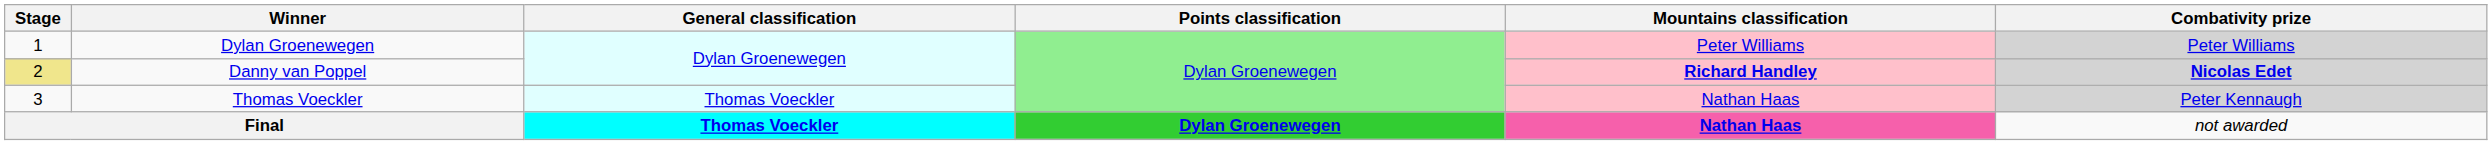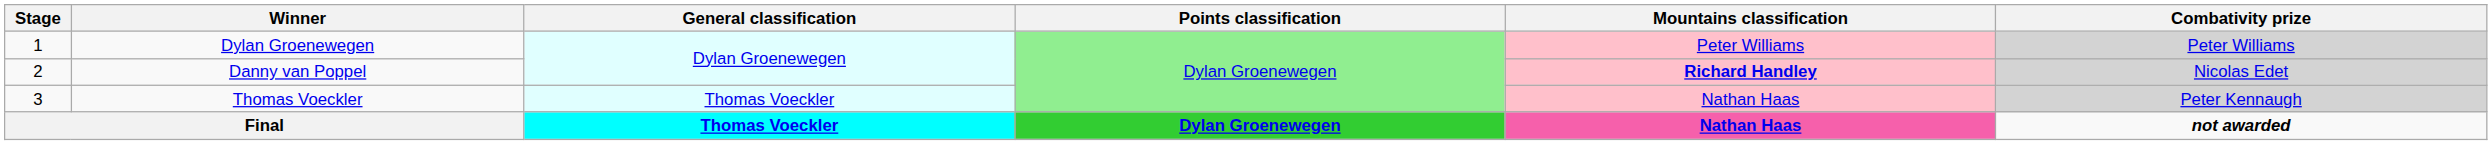(38, 72) khaki background -> (38, 72) no background
(2241, 72) bold -> (2241, 72) normal
(2241, 126) normal -> (2241, 126) bold
